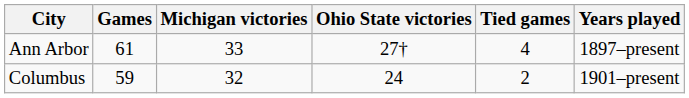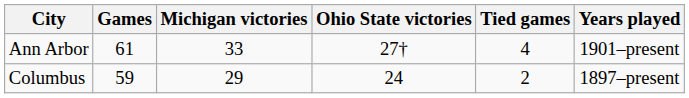(629, 48) 1897–present -> (629, 48) 1901–present
(234, 78) 32 -> (234, 78) 29
(629, 78) 1901–present -> (629, 78) 1897–present
